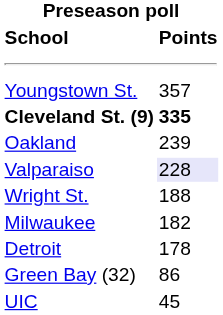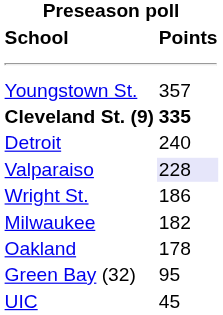(40, 143) Oakland -> (33, 143) Detroit
(175, 143) 239 -> (175, 143) 240
(175, 196) 188 -> (175, 196) 186
(33, 248) Detroit -> (40, 248) Oakland
(169, 275) 86 -> (169, 275) 95
